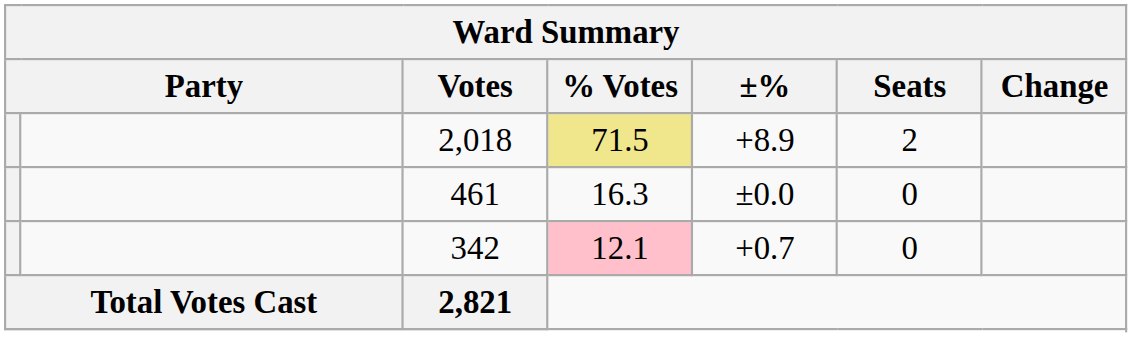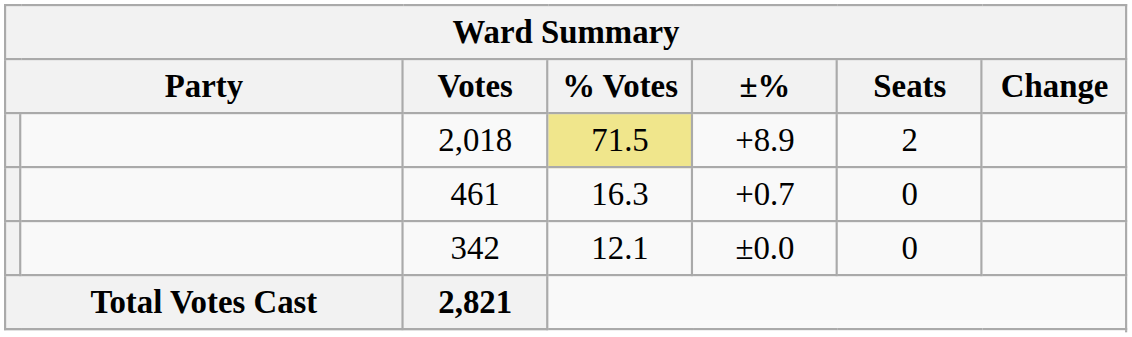(765, 194) ±0.0 -> (765, 194) +0.7
(620, 248) pink background -> (620, 248) no background
(765, 248) +0.7 -> (765, 248) ±0.0
